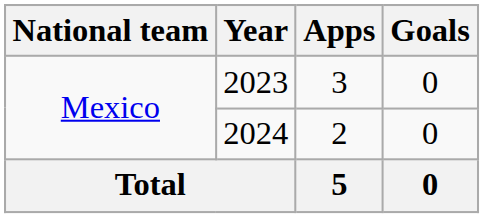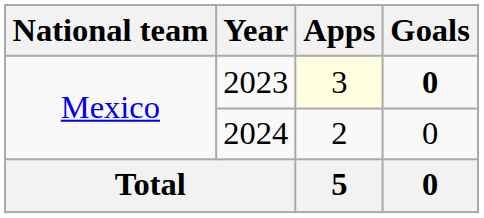(339, 81) no background -> (339, 81) lightyellow background
(430, 81) normal -> (430, 81) bold
